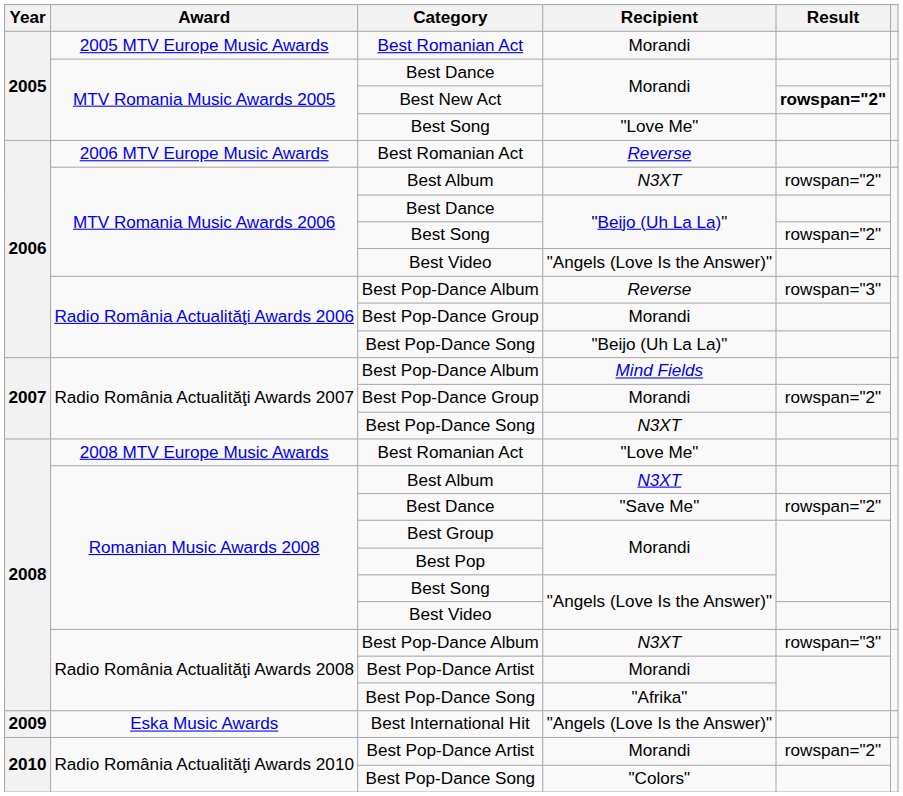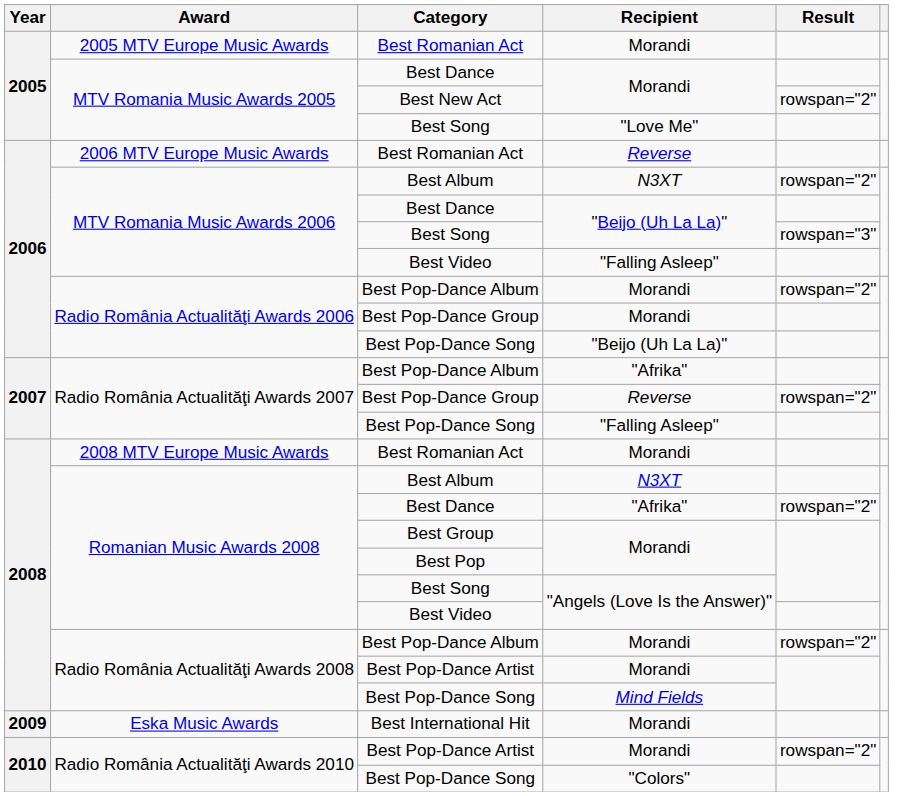(833, 99) bold -> (828, 99) normal
(833, 235) rowspan="2" -> (828, 235) rowspan="3"
(659, 262) "Angels (Love Is the Answer)" -> (659, 262) "Falling Asleep"
(659, 289) Reverse -> (659, 289) Morandi
(833, 289) rowspan="3" -> (828, 289) rowspan="2"
(659, 371) Mind Fields -> (659, 371) "Afrika"
(659, 398) Morandi -> (659, 398) Reverse
(659, 425) N3XT -> (659, 425) "Falling Asleep"
(659, 452) "Love Me" -> (659, 452) Morandi
(659, 506) "Save Me" -> (659, 506) "Afrika"
(659, 642) N3XT -> (659, 642) Morandi
(833, 642) rowspan="3" -> (828, 642) rowspan="2"
(659, 696) "Afrika" -> (659, 696) Mind Fields
(659, 724) "Angels (Love Is the Answer)" -> (659, 724) Morandi
